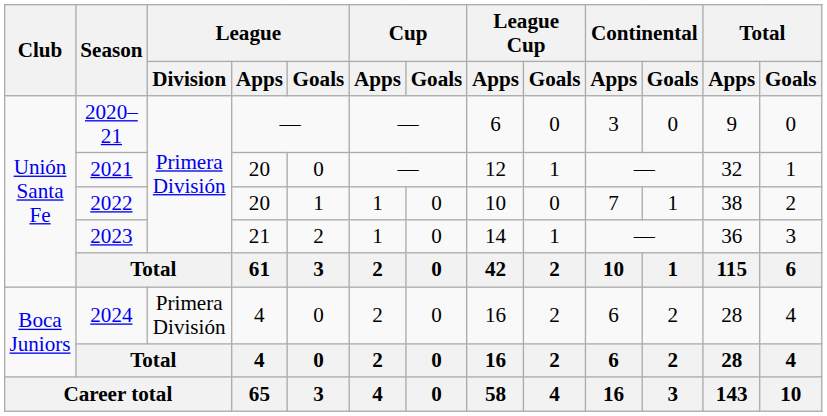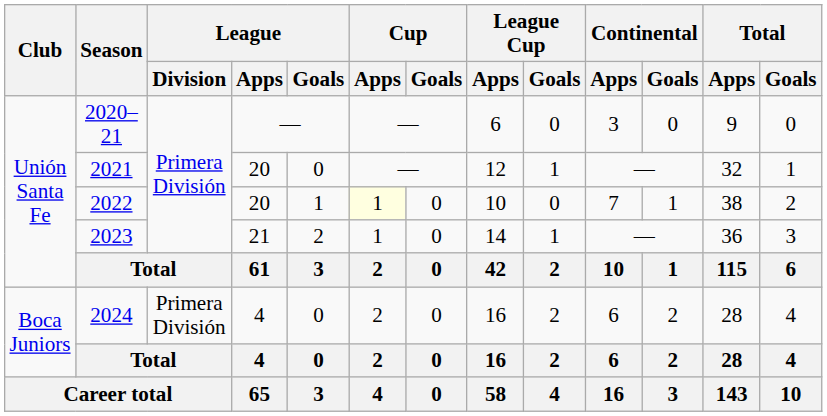(377, 202) no background -> (377, 202) lightyellow background
